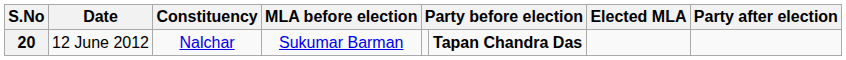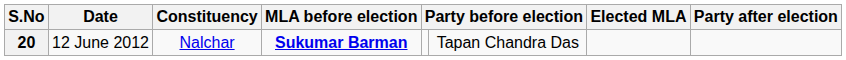(341, 42) normal -> (341, 42) bold
(508, 42) bold -> (508, 42) normal
